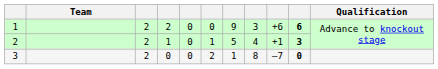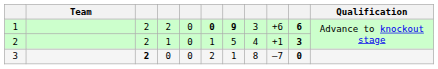(212, 27) normal -> (212, 27) bold
(234, 27) normal -> (234, 27) bold
(146, 56) normal -> (146, 56) bold
